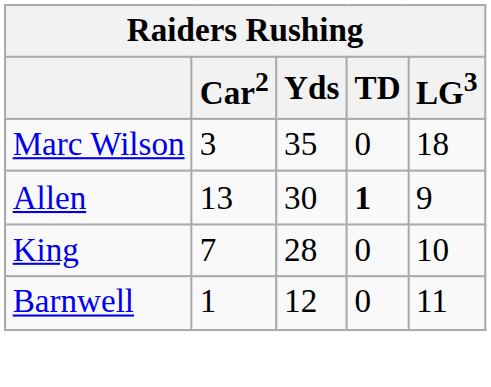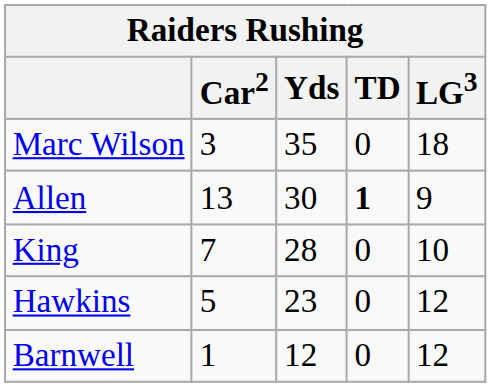+ row: (72, 302)
(432, 302) 11 -> (432, 354) 12
